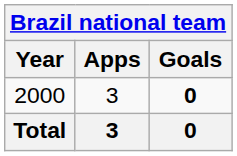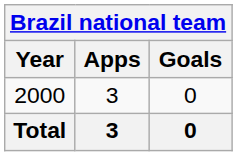(190, 95) bold -> (190, 95) normal
